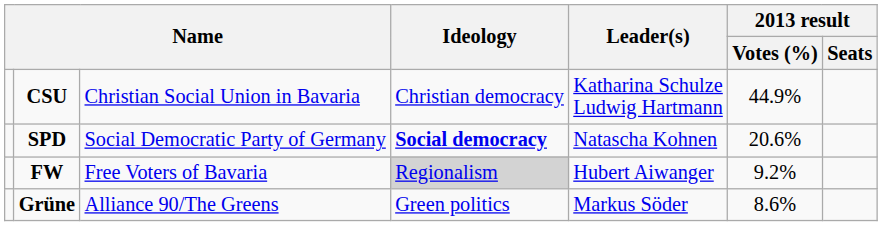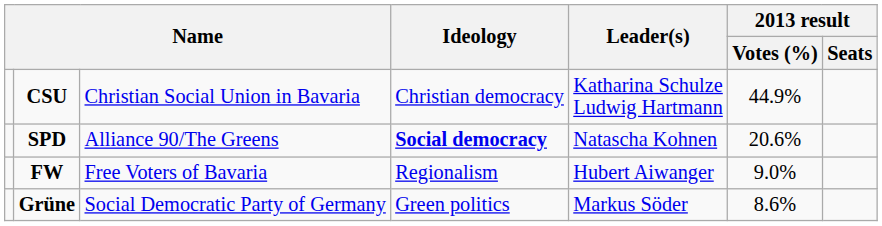(235, 140) Social Democratic Party of Germany -> (182, 140) Alliance 90/The Greens
(447, 172) lightgrey background -> (447, 172) no background
(775, 172) 9.2% -> (775, 172) 9.0%
(182, 204) Alliance 90/The Greens -> (235, 204) Social Democratic Party of Germany
